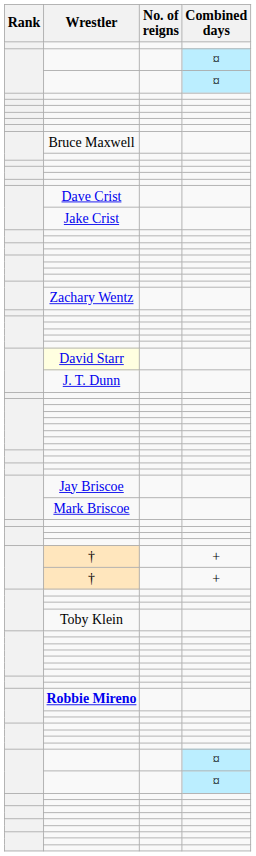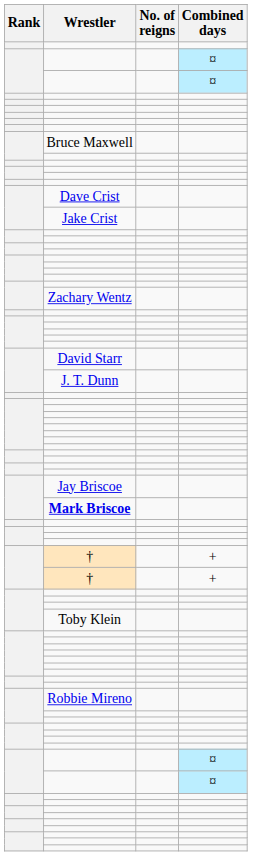(91, 358) lightyellow background -> (90, 358) no background
(91, 508) normal -> (90, 508) bold
(91, 699) bold -> (90, 699) normal
